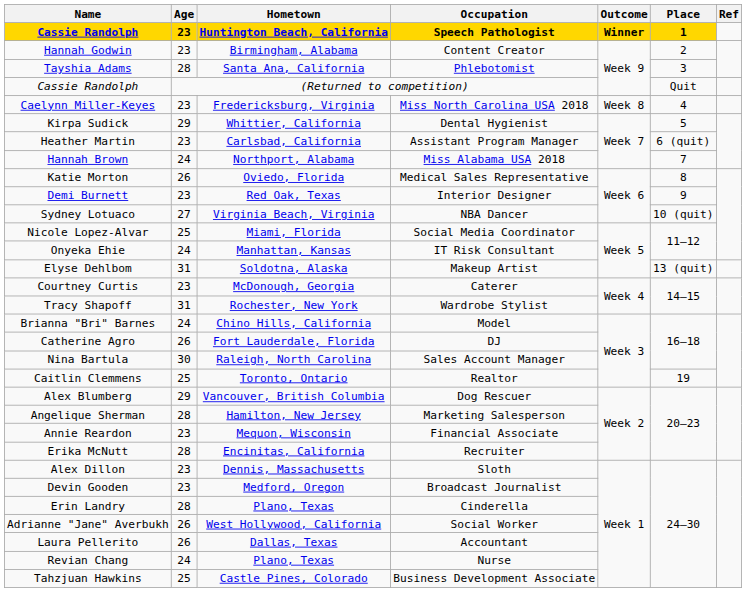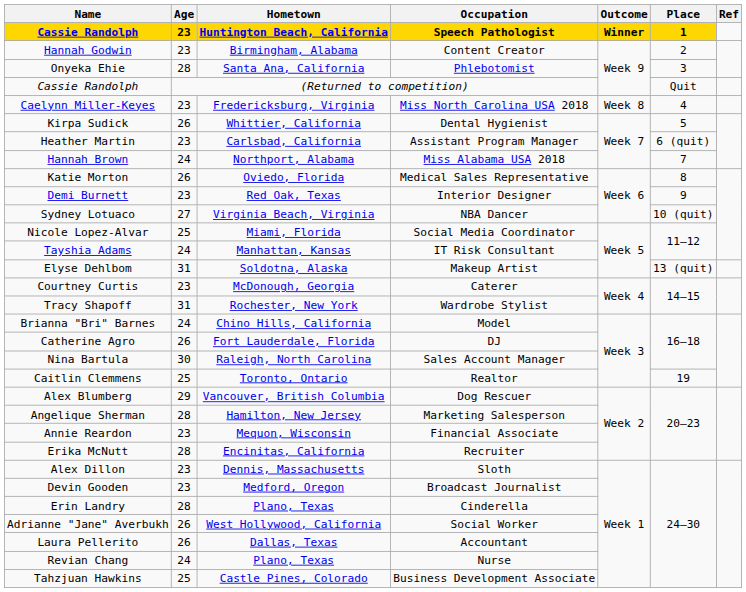(88, 68) Tayshia Adams -> (88, 68) Onyeka Ehie
(184, 123) 29 -> (184, 123) 26
(88, 250) Onyeka Ehie -> (88, 250) Tayshia Adams
